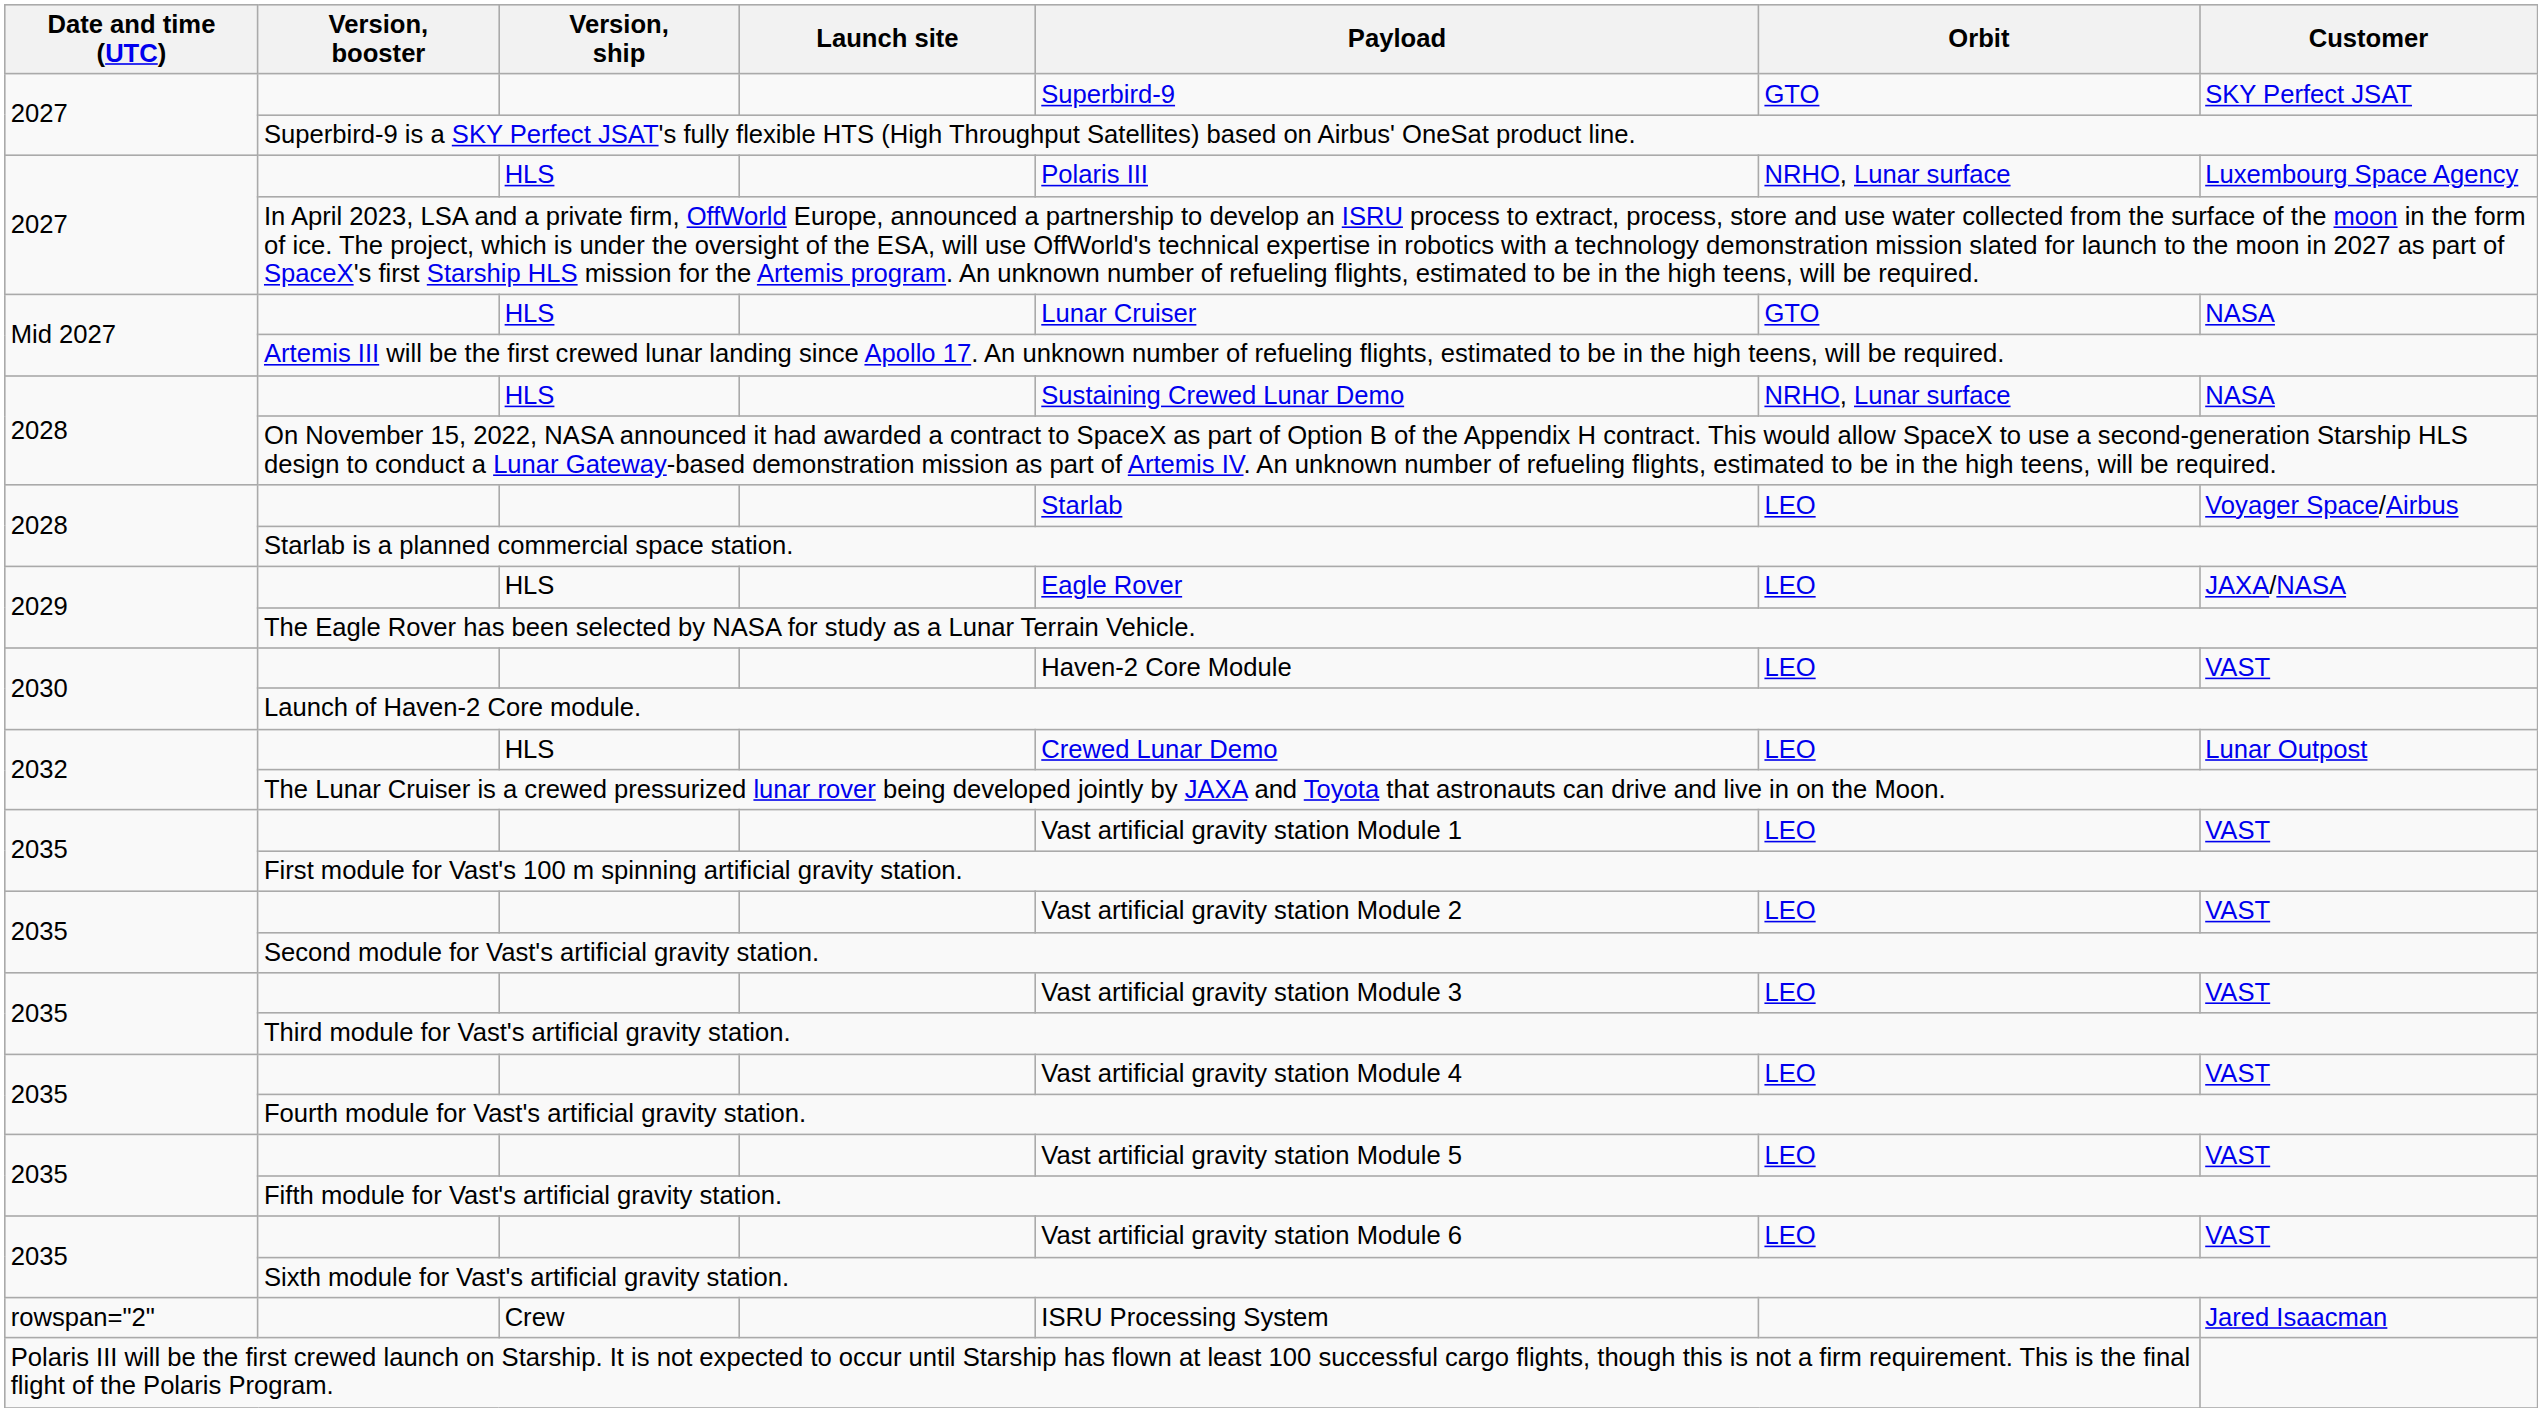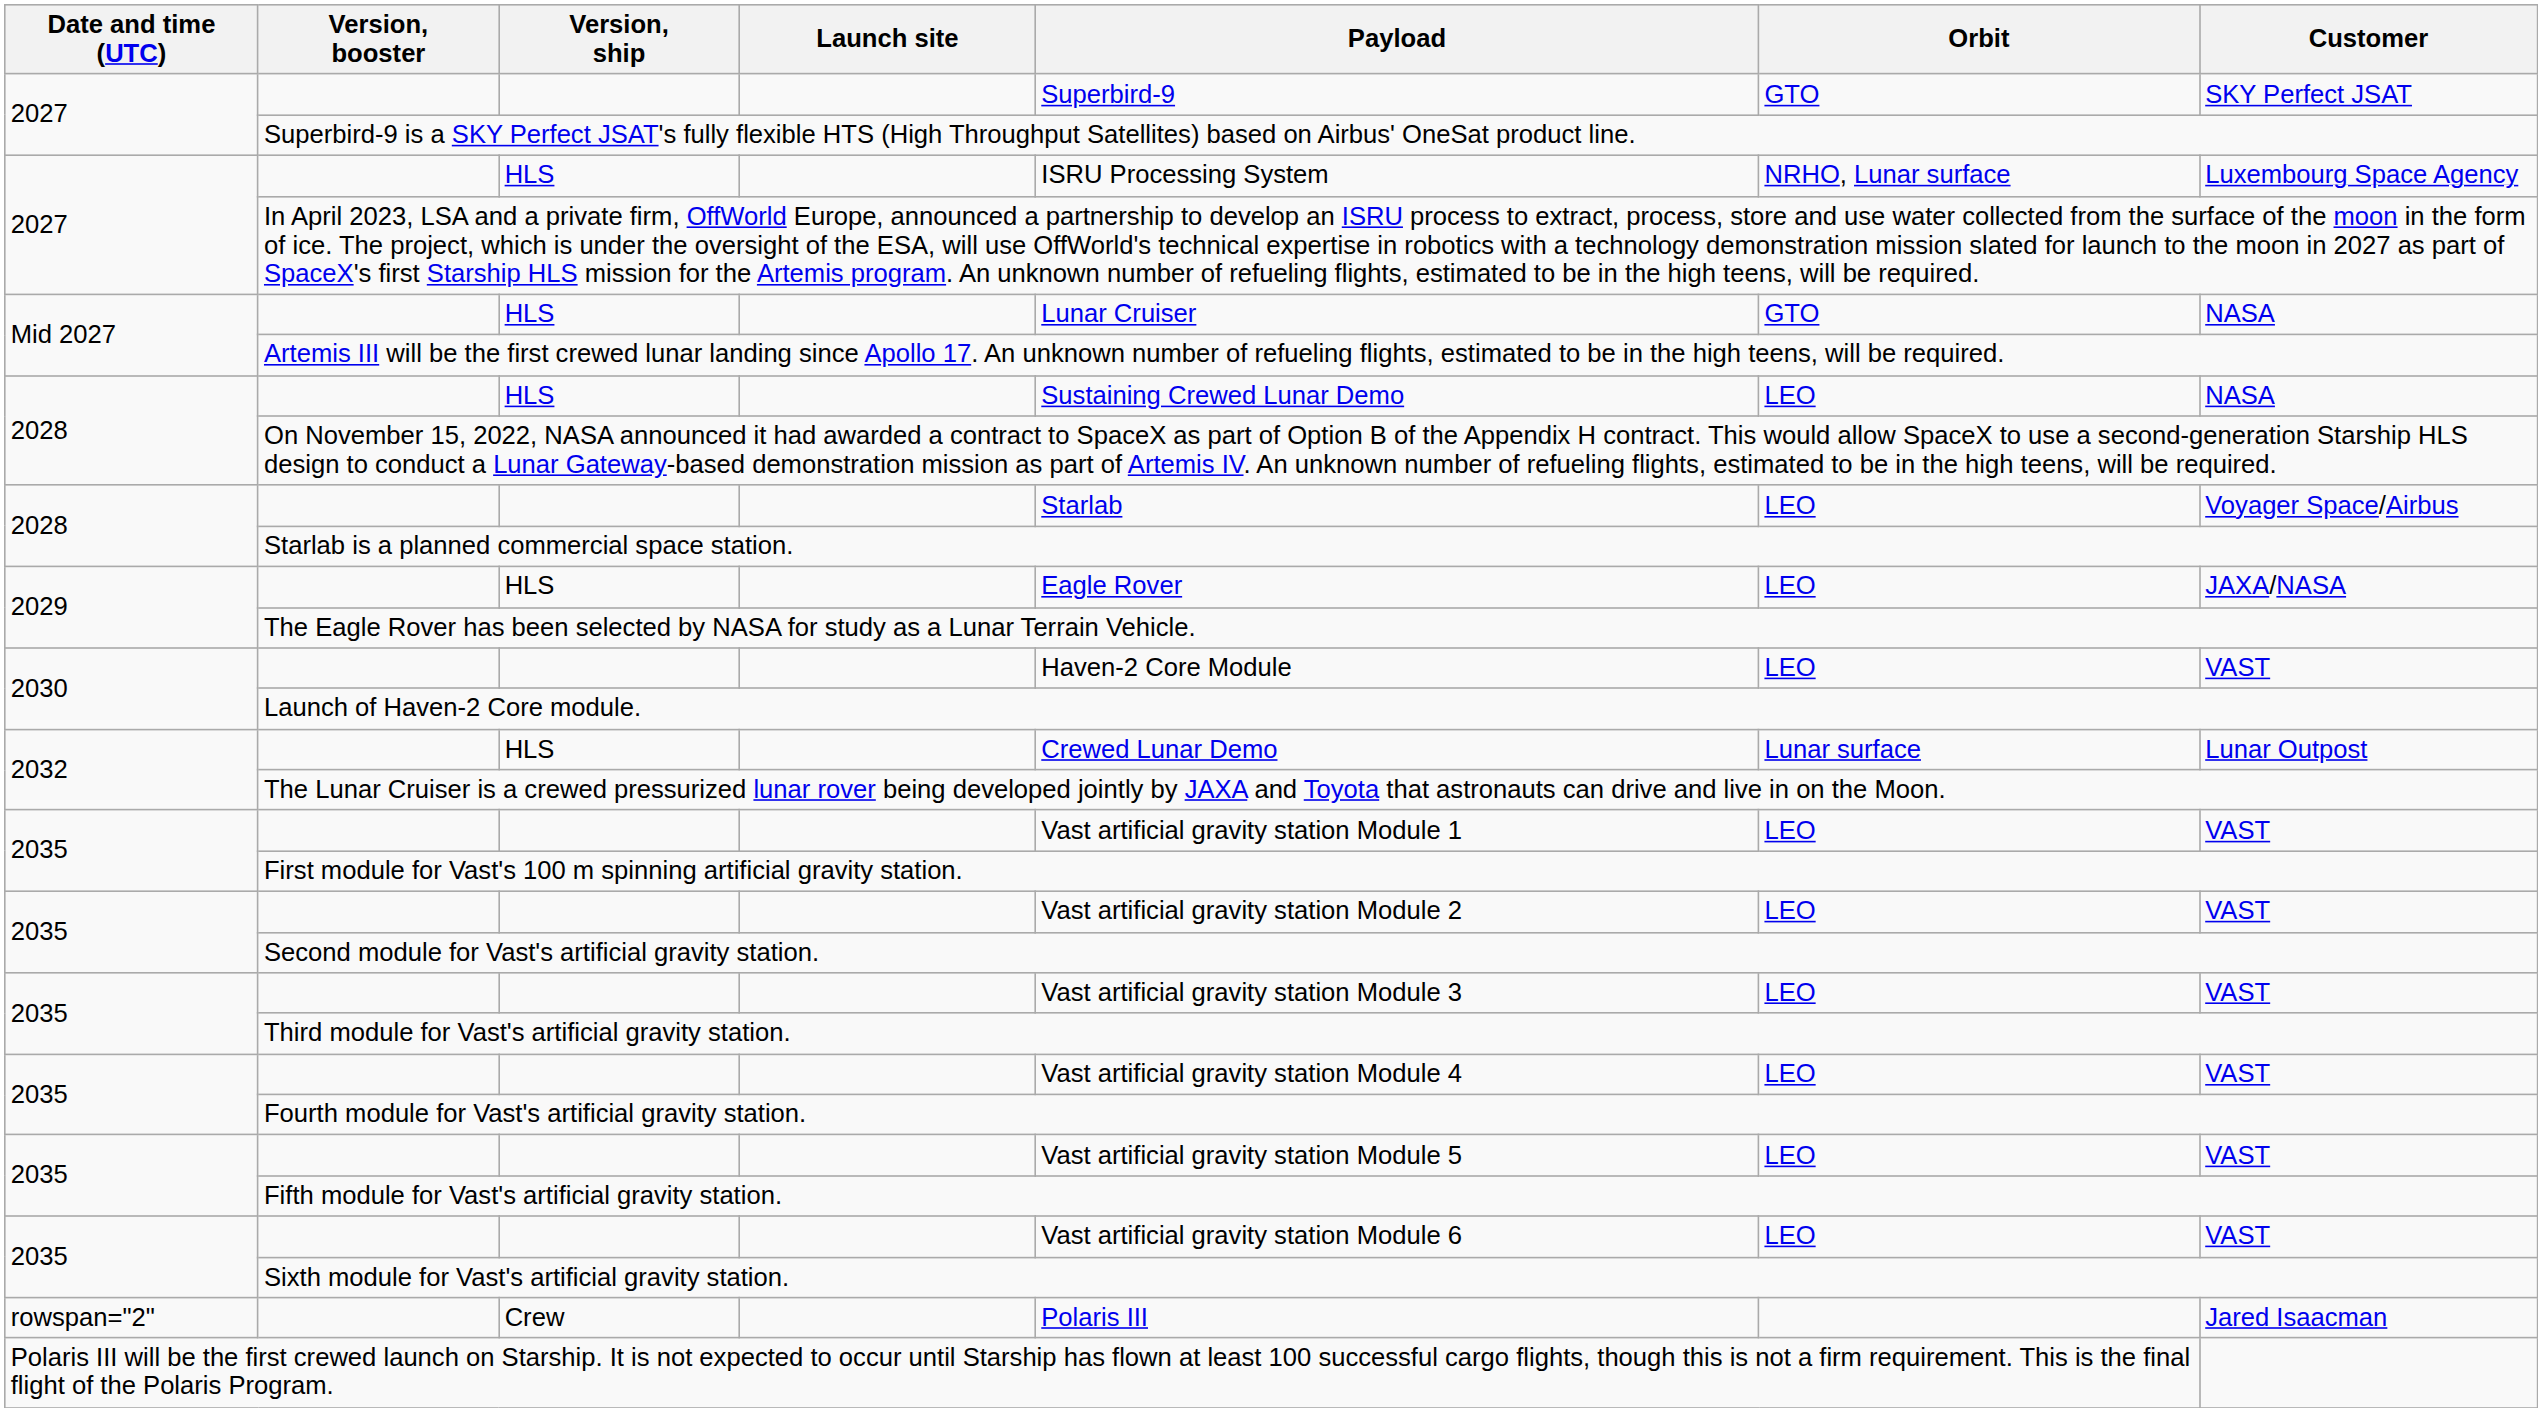(1095, 175) Polaris III -> (1185, 175) ISRU Processing System
(1888, 395) NRHO, Lunar surface -> (1790, 395) LEO
(1790, 749) LEO -> (1843, 749) Lunar surface
(1185, 1317) ISRU Processing System -> (1095, 1317) Polaris III
